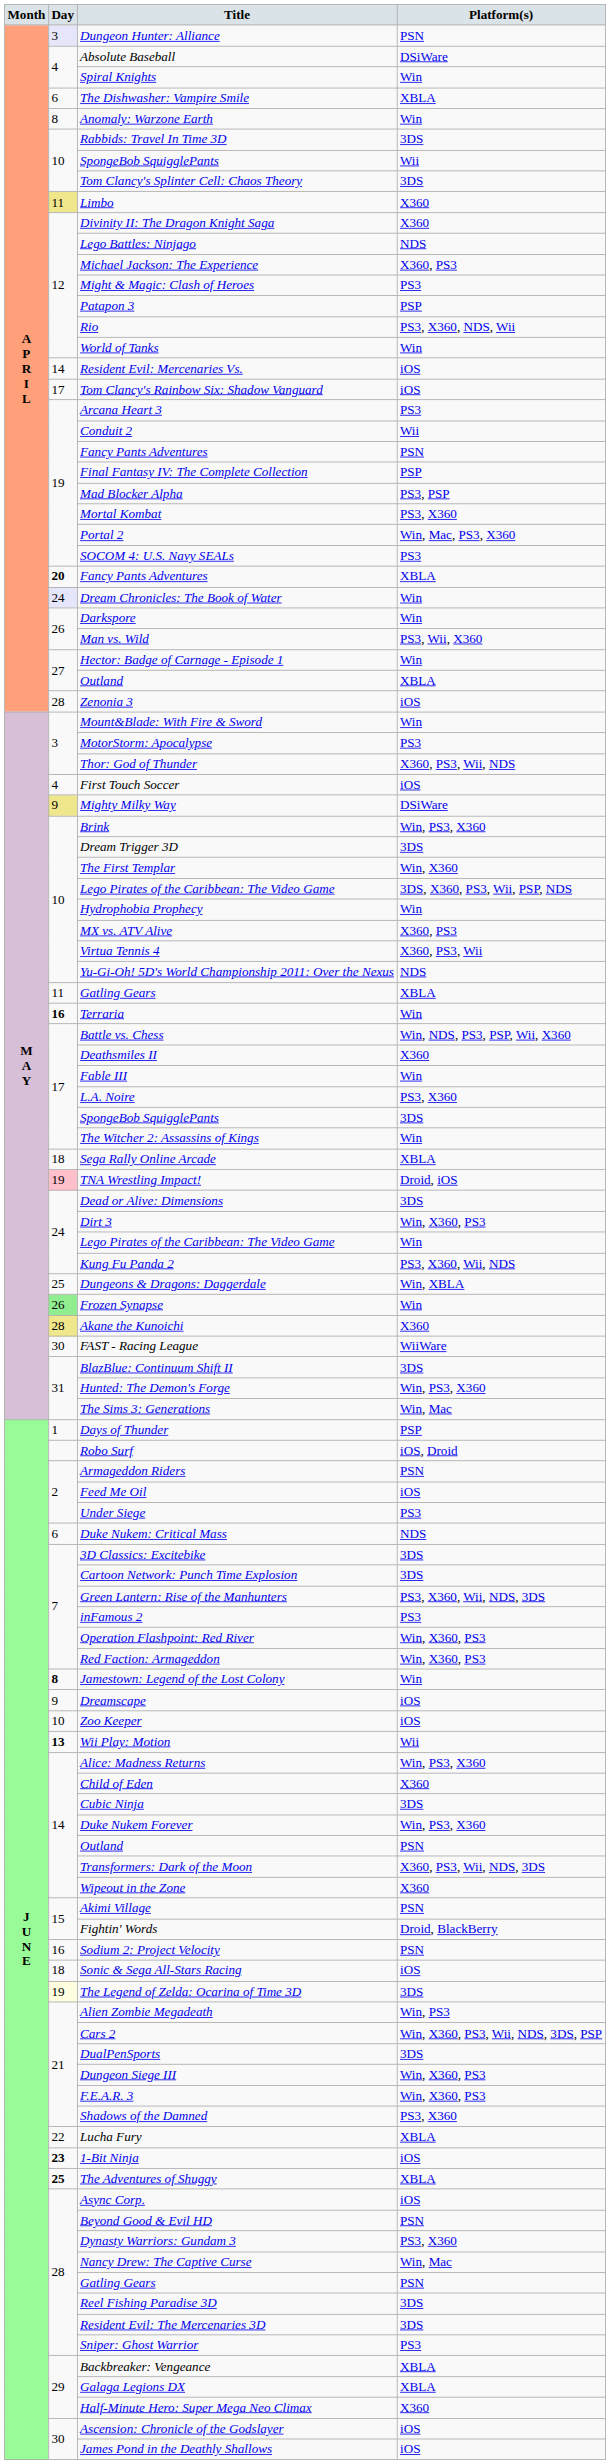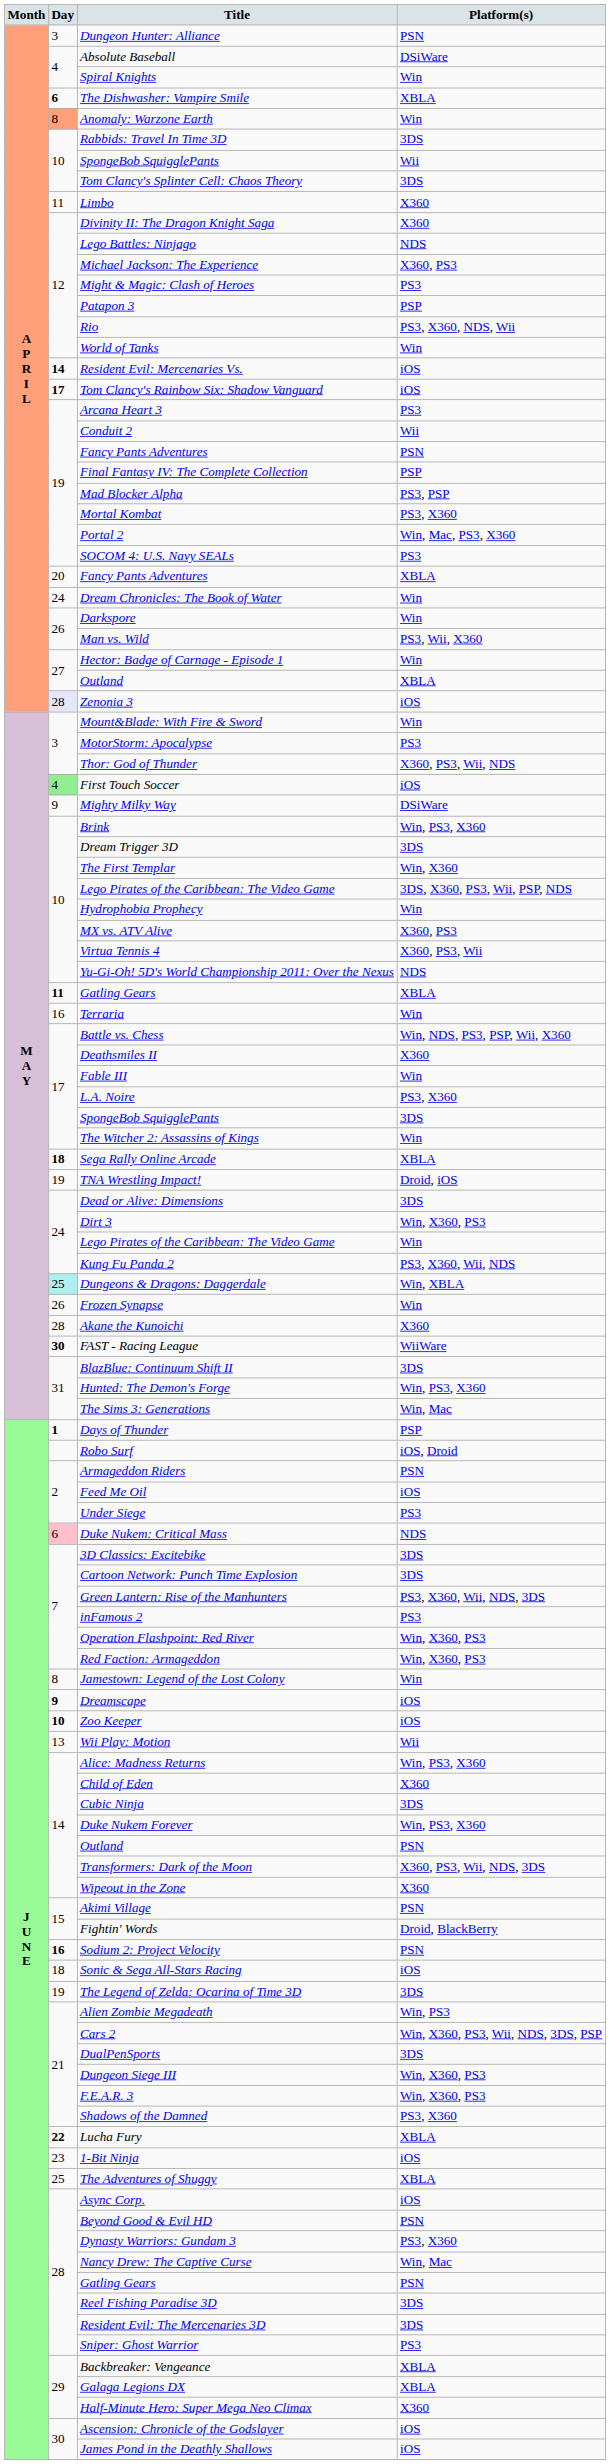(55, 35) lavender background -> (55, 35) no background
(55, 98) normal -> (55, 98) bold
(55, 118) no background -> (55, 118) lightsalmon background
(58, 202) khaki background -> (58, 202) no background
(58, 368) normal -> (58, 368) bold
(58, 389) normal -> (58, 389) bold
(58, 576) bold -> (58, 576) normal
(58, 597) lavender background -> (58, 597) no background
(58, 701) no background -> (58, 701) lavender background
(55, 784) no background -> (55, 784) lightgreen background
(55, 805) khaki background -> (55, 805) no background
(58, 992) normal -> (58, 992) bold
(58, 1013) bold -> (58, 1013) normal
(58, 1159) normal -> (58, 1159) bold
(58, 1180) pink background -> (58, 1180) no background
(58, 1284) no background -> (58, 1284) paleturquoise background
(58, 1304) lightgreen background -> (58, 1304) no background
(58, 1325) khaki background -> (58, 1325) no background
(58, 1346) normal -> (58, 1346) bold
(55, 1429) normal -> (55, 1429) bold
(55, 1533) no background -> (55, 1533) pink background
(55, 1679) bold -> (55, 1679) normal
(55, 1700) normal -> (55, 1700) bold
(58, 1721) normal -> (58, 1721) bold
(58, 1741) bold -> (58, 1741) normal
(58, 1950) normal -> (58, 1950) bold
(58, 1991) lightyellow background -> (58, 1991) no background
(58, 2137) normal -> (58, 2137) bold
(58, 2158) bold -> (58, 2158) normal
(58, 2178) bold -> (58, 2178) normal
